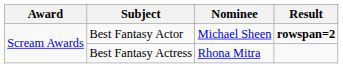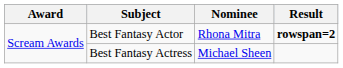(235, 33) Michael Sheen -> (229, 33) Rhona Mitra
(229, 53) Rhona Mitra -> (235, 53) Michael Sheen
